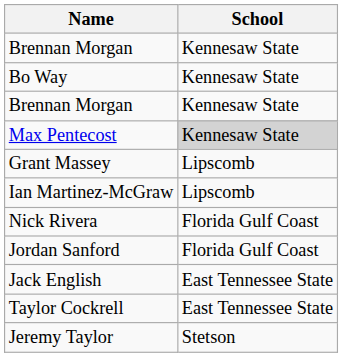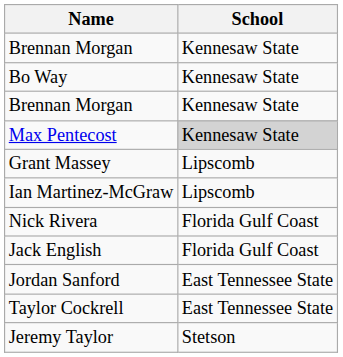(64, 250) Jordan Sanford -> (55, 250) Jack English
(55, 279) Jack English -> (64, 279) Jordan Sanford
